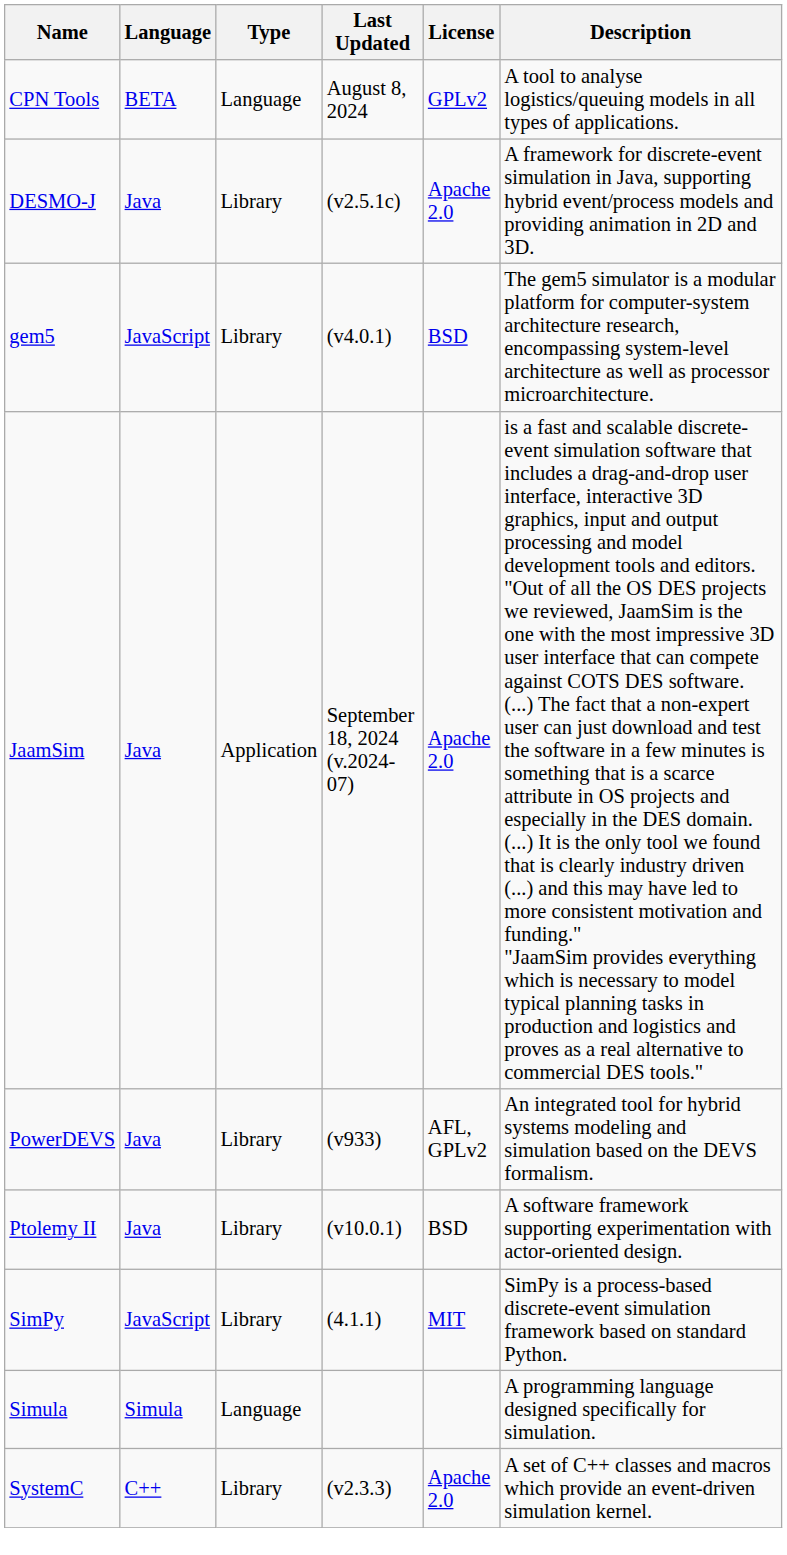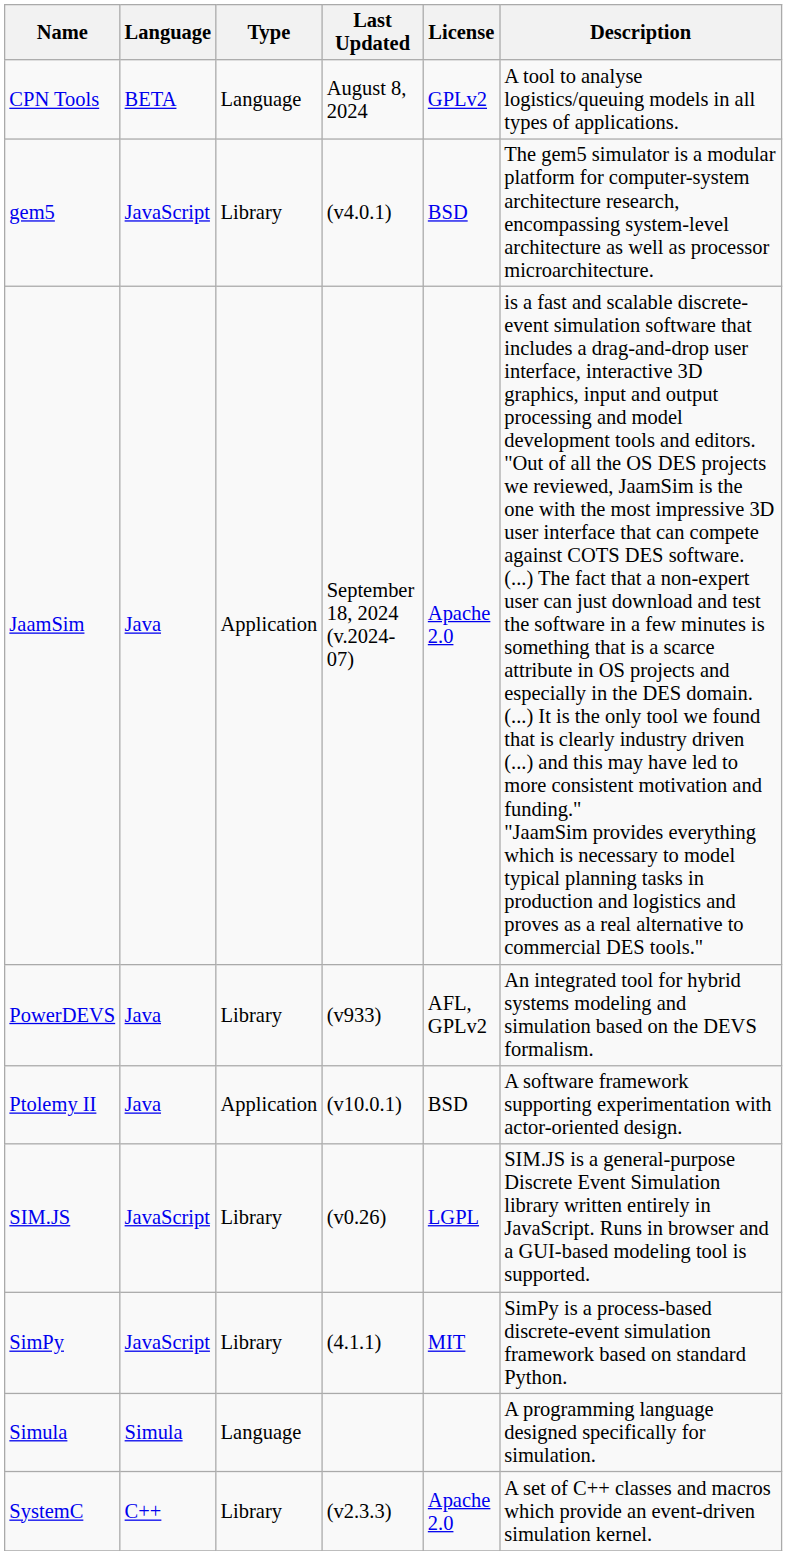- row: (53, 200)
(251, 1229) Library -> (269, 1104) Application
+ row: (40, 1217)
